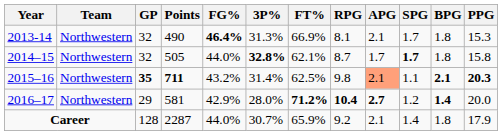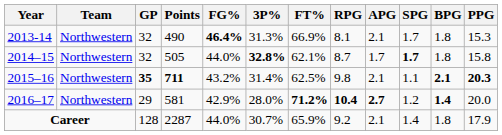(376, 78) lightsalmon background -> (376, 78) no background
